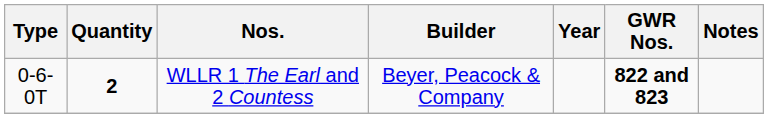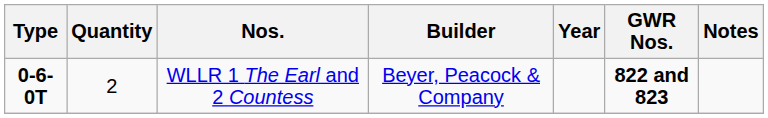(36, 85) normal -> (36, 85) bold
(112, 85) bold -> (112, 85) normal
